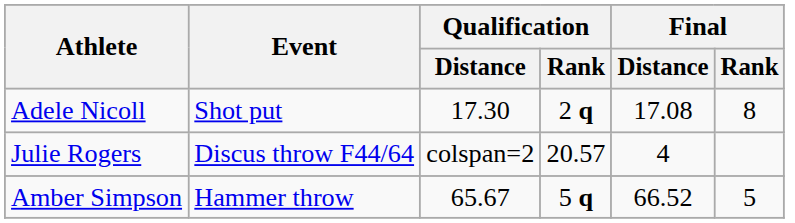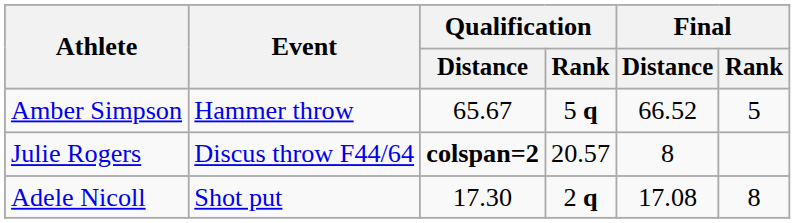rows swapped: (78, 110) <-> (97, 197)
(480, 153) normal -> (483, 153) bold
(663, 153) 4 -> (668, 153) 8
